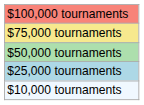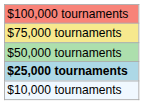(64, 71) normal -> (67, 71) bold
